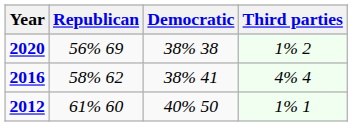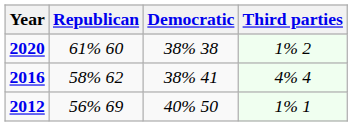(96, 48) 56% 69 -> (96, 48) 61% 60
(96, 106) 61% 60 -> (96, 106) 56% 69
